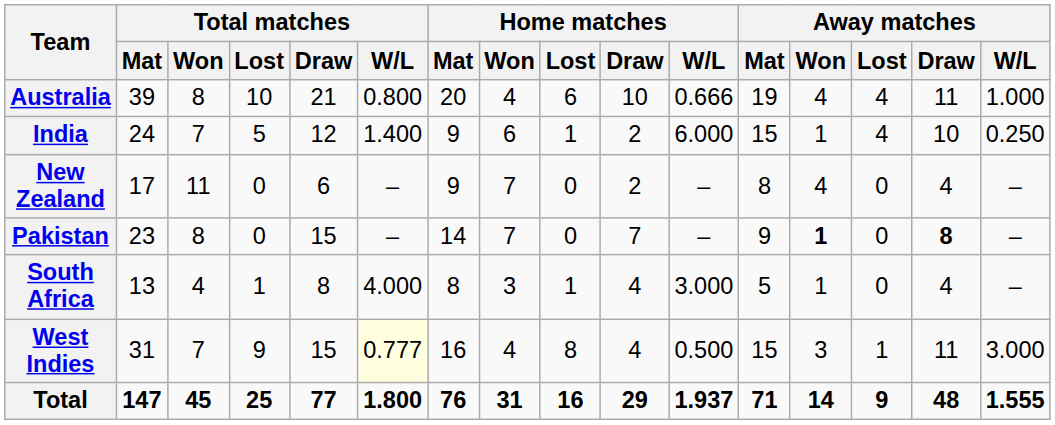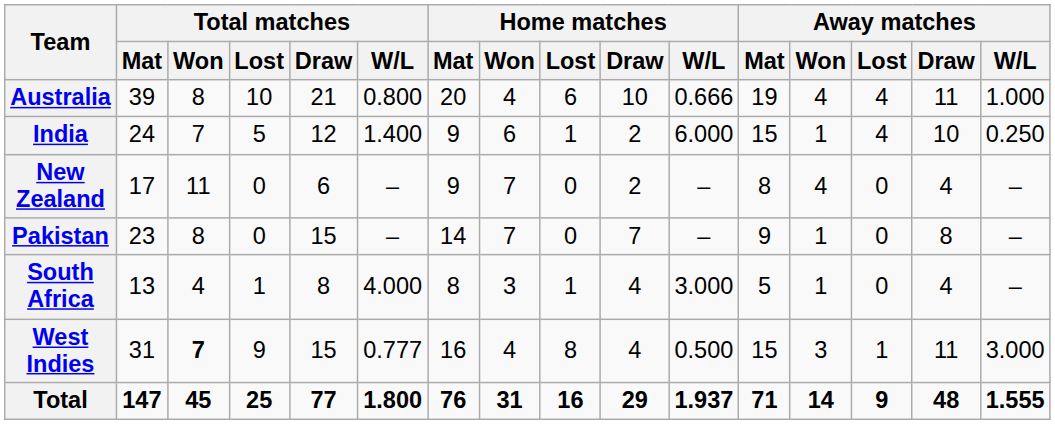(821, 236) bold -> (821, 236) normal
(946, 236) bold -> (946, 236) normal
(198, 350) normal -> (198, 350) bold
(393, 350) lightyellow background -> (393, 350) no background
